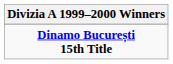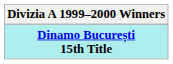(86, 41) no background -> (86, 41) paleturquoise background
